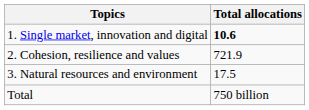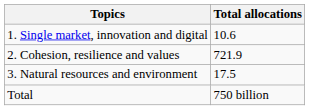(225, 34) bold -> (225, 34) normal
